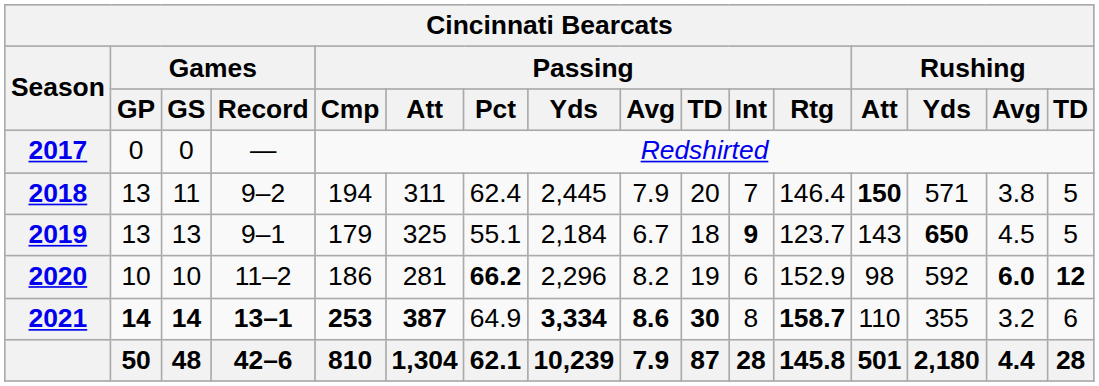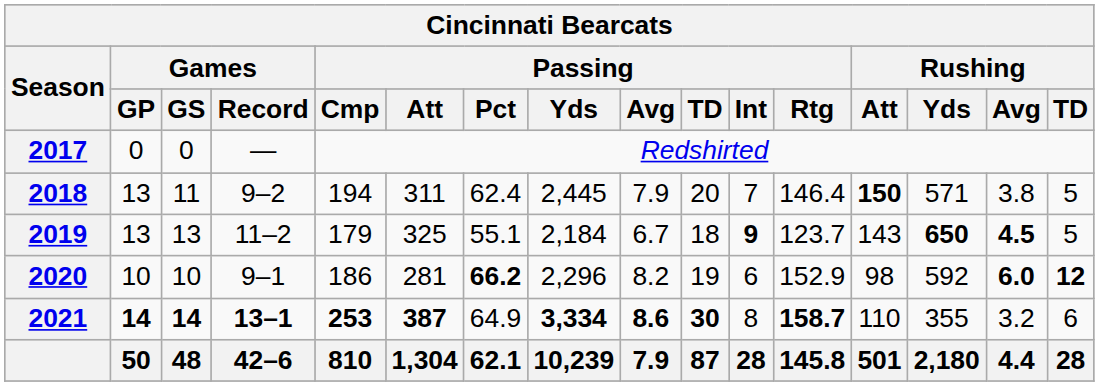(263, 234) 9–1 -> (263, 234) 11–2
(1016, 234) normal -> (1016, 234) bold
(263, 276) 11–2 -> (263, 276) 9–1
